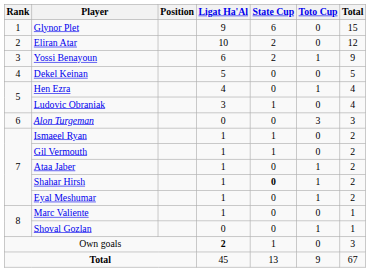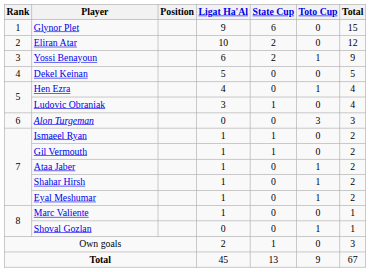(273, 182) bold -> (273, 182) normal
(223, 244) bold -> (223, 244) normal
